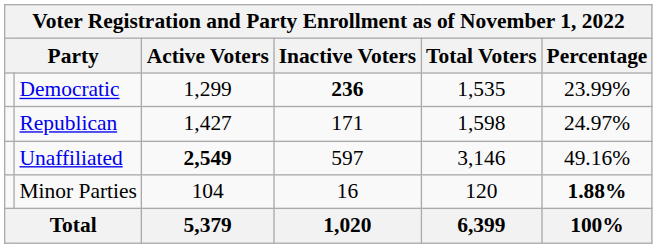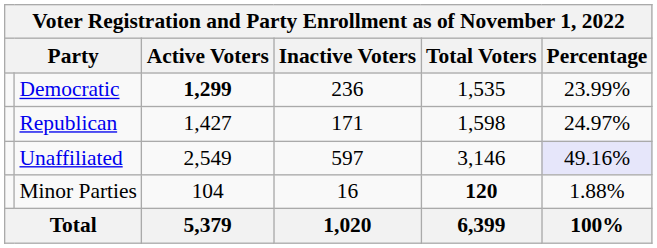(208, 89) normal -> (208, 89) bold
(347, 89) bold -> (347, 89) normal
(208, 157) bold -> (208, 157) normal
(597, 157) no background -> (597, 157) lavender background
(481, 191) normal -> (481, 191) bold
(597, 191) bold -> (597, 191) normal
